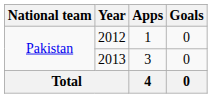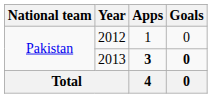(148, 59) normal -> (148, 59) bold
(187, 59) normal -> (187, 59) bold
